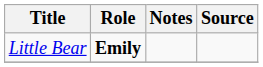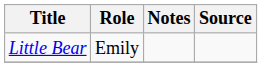(118, 47) bold -> (117, 47) normal
